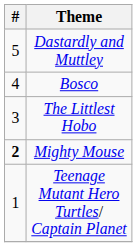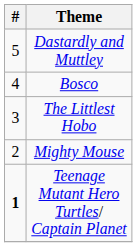(15, 151) bold -> (15, 151) normal
(15, 203) normal -> (15, 203) bold
